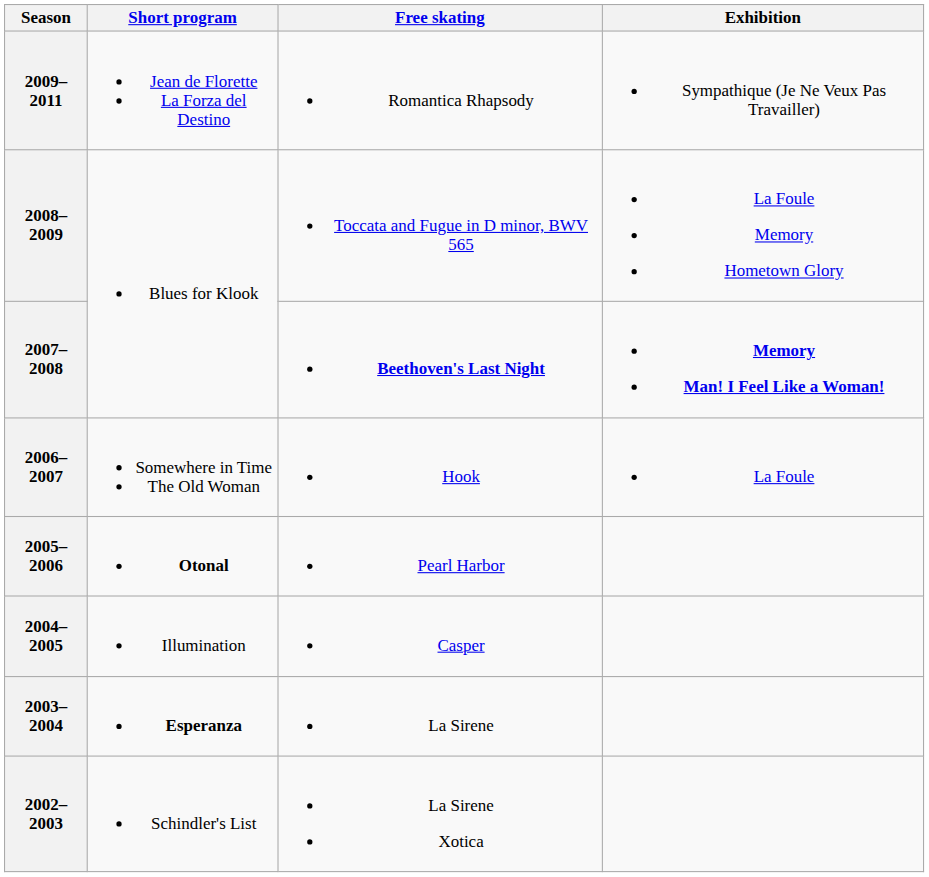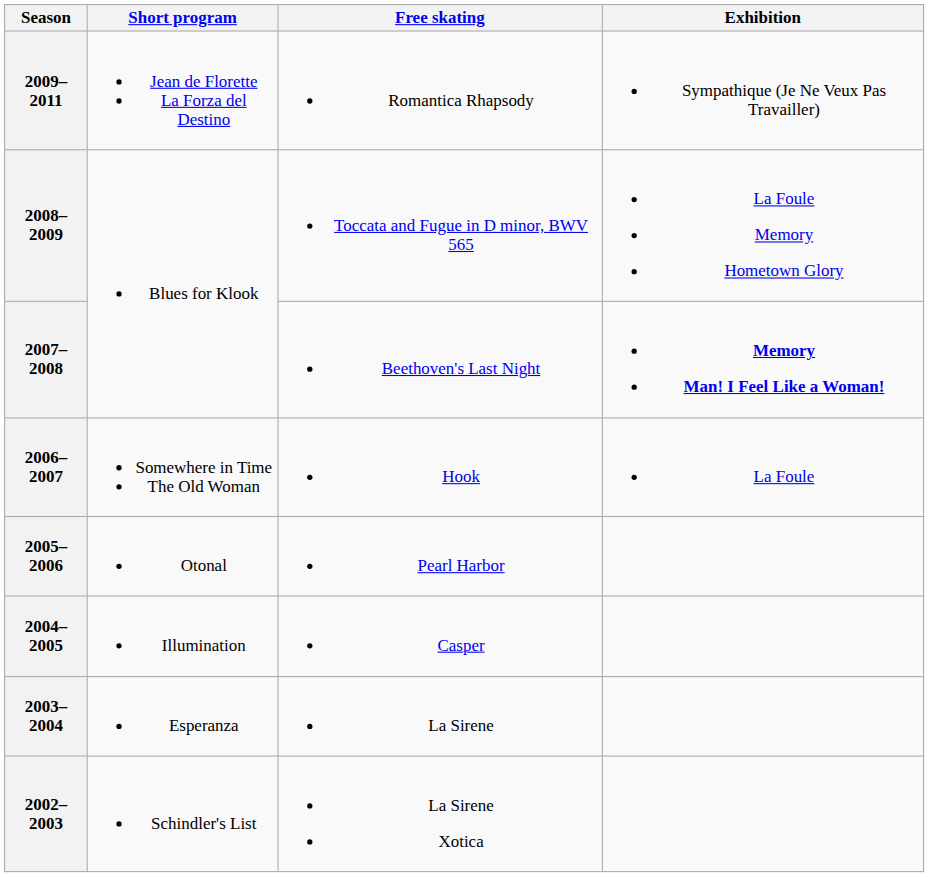(440, 369) bold -> (440, 369) normal
(183, 566) bold -> (183, 566) normal
(183, 726) bold -> (183, 726) normal
